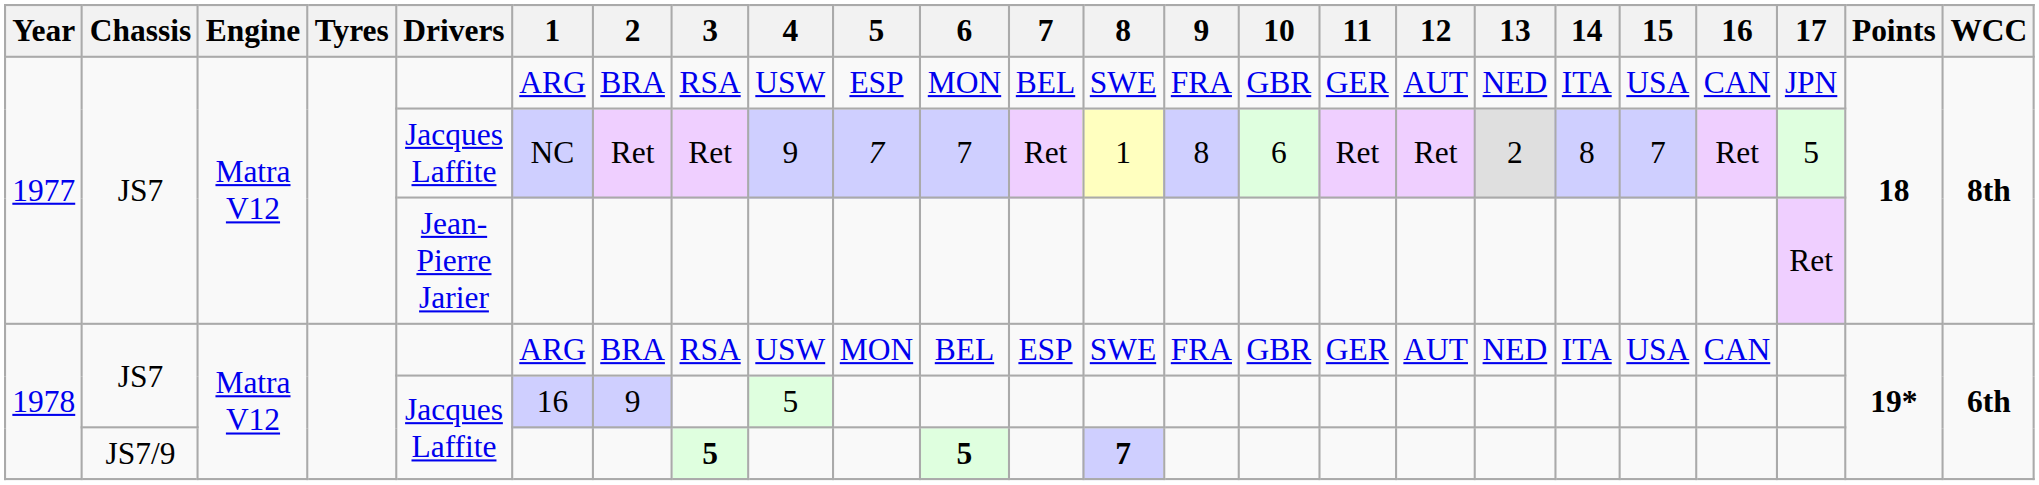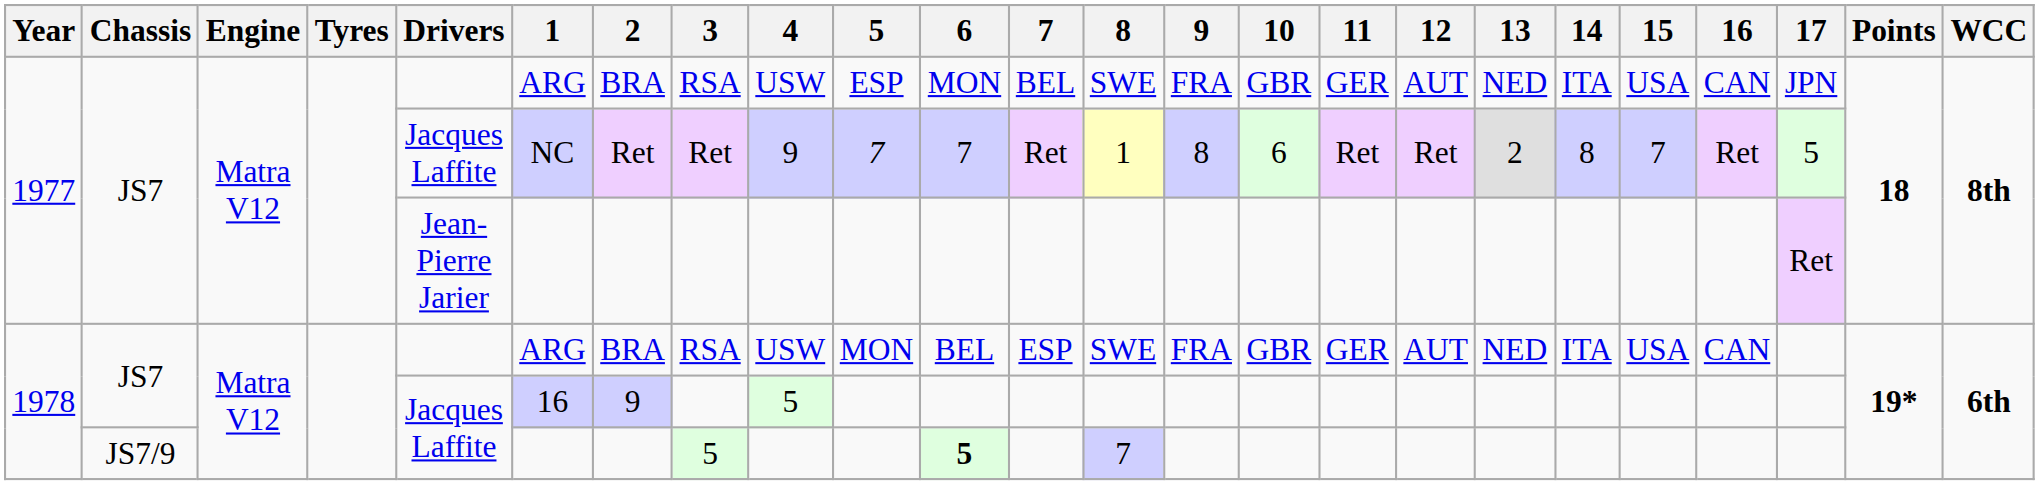(710, 453) bold -> (710, 453) normal
(1123, 453) bold -> (1123, 453) normal
